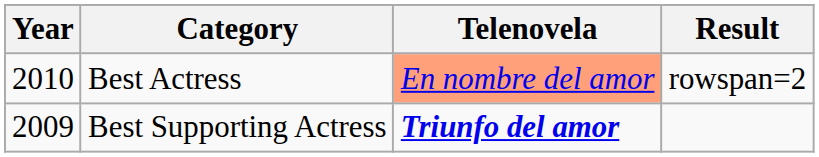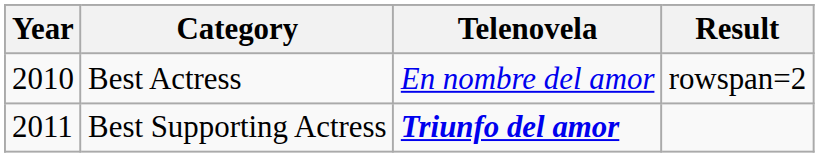(528, 77) lightsalmon background -> (528, 77) no background
(43, 126) 2009 -> (42, 126) 2011
